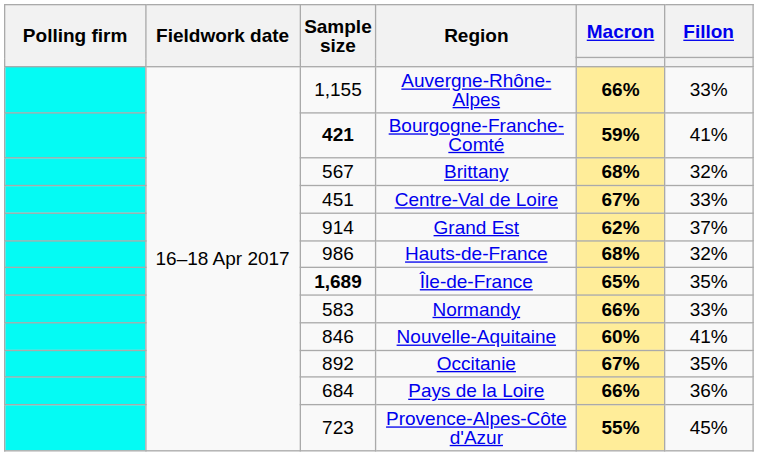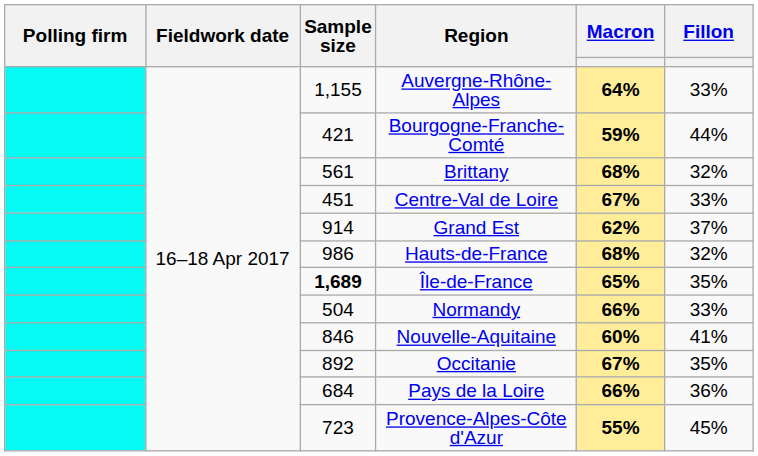(621, 90) 66% -> (621, 90) 64%
(338, 136) bold -> (338, 136) normal
(709, 136) 41% -> (709, 136) 44%
(338, 172) 567 -> (338, 172) 561
(338, 309) 583 -> (338, 309) 504
